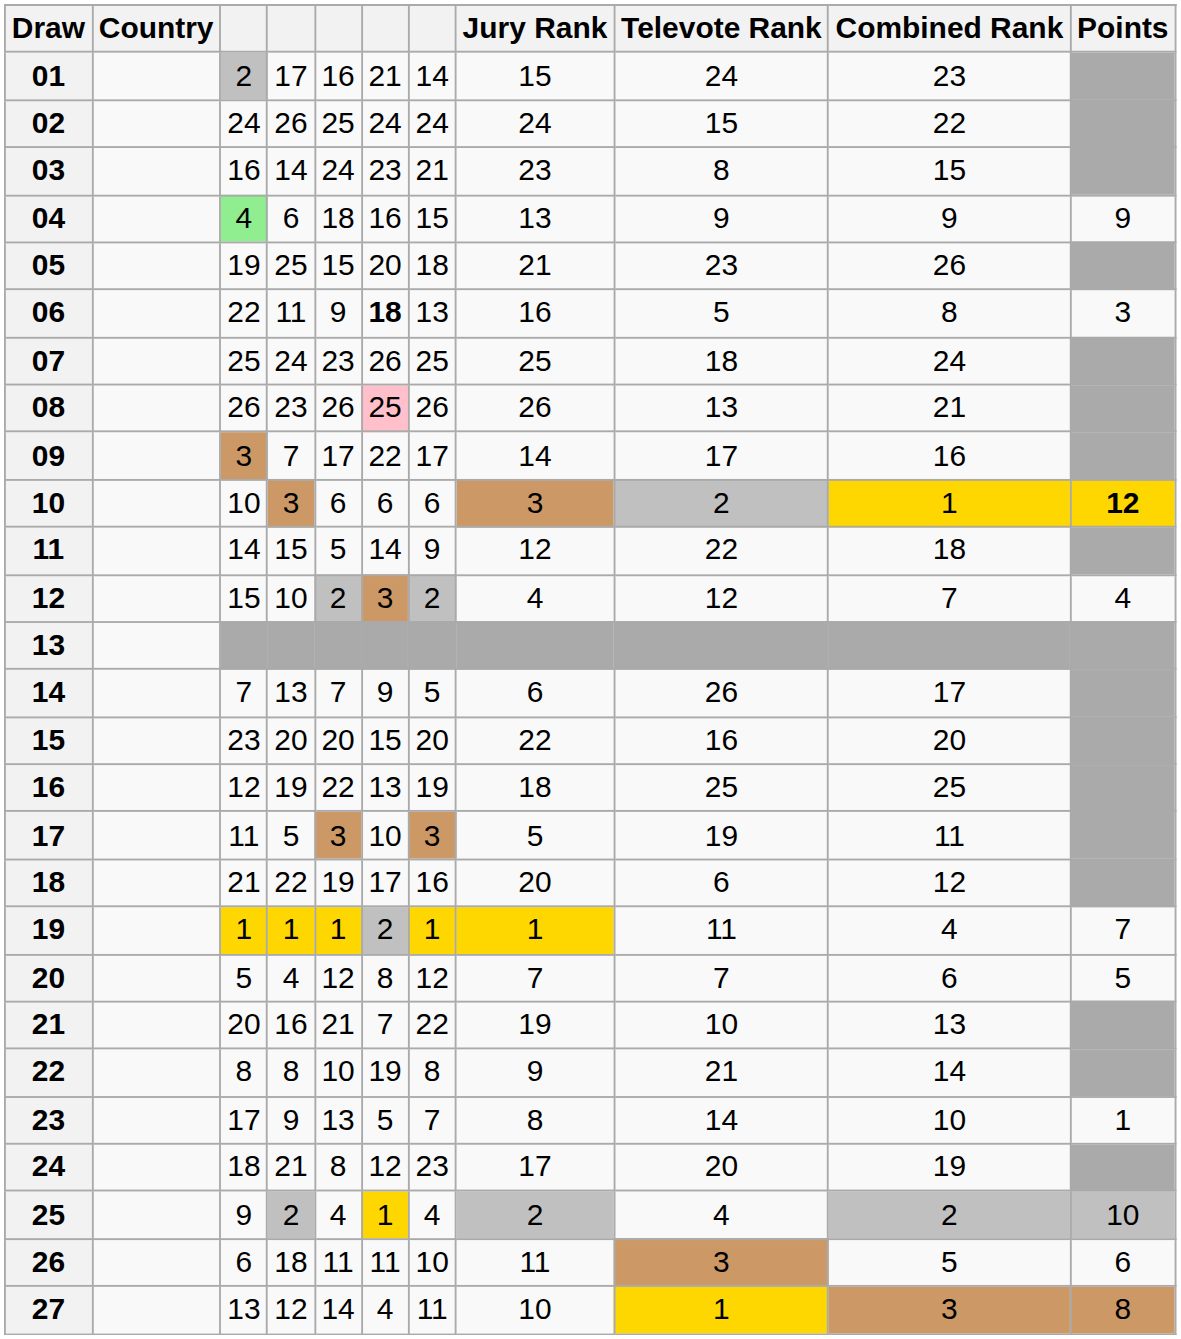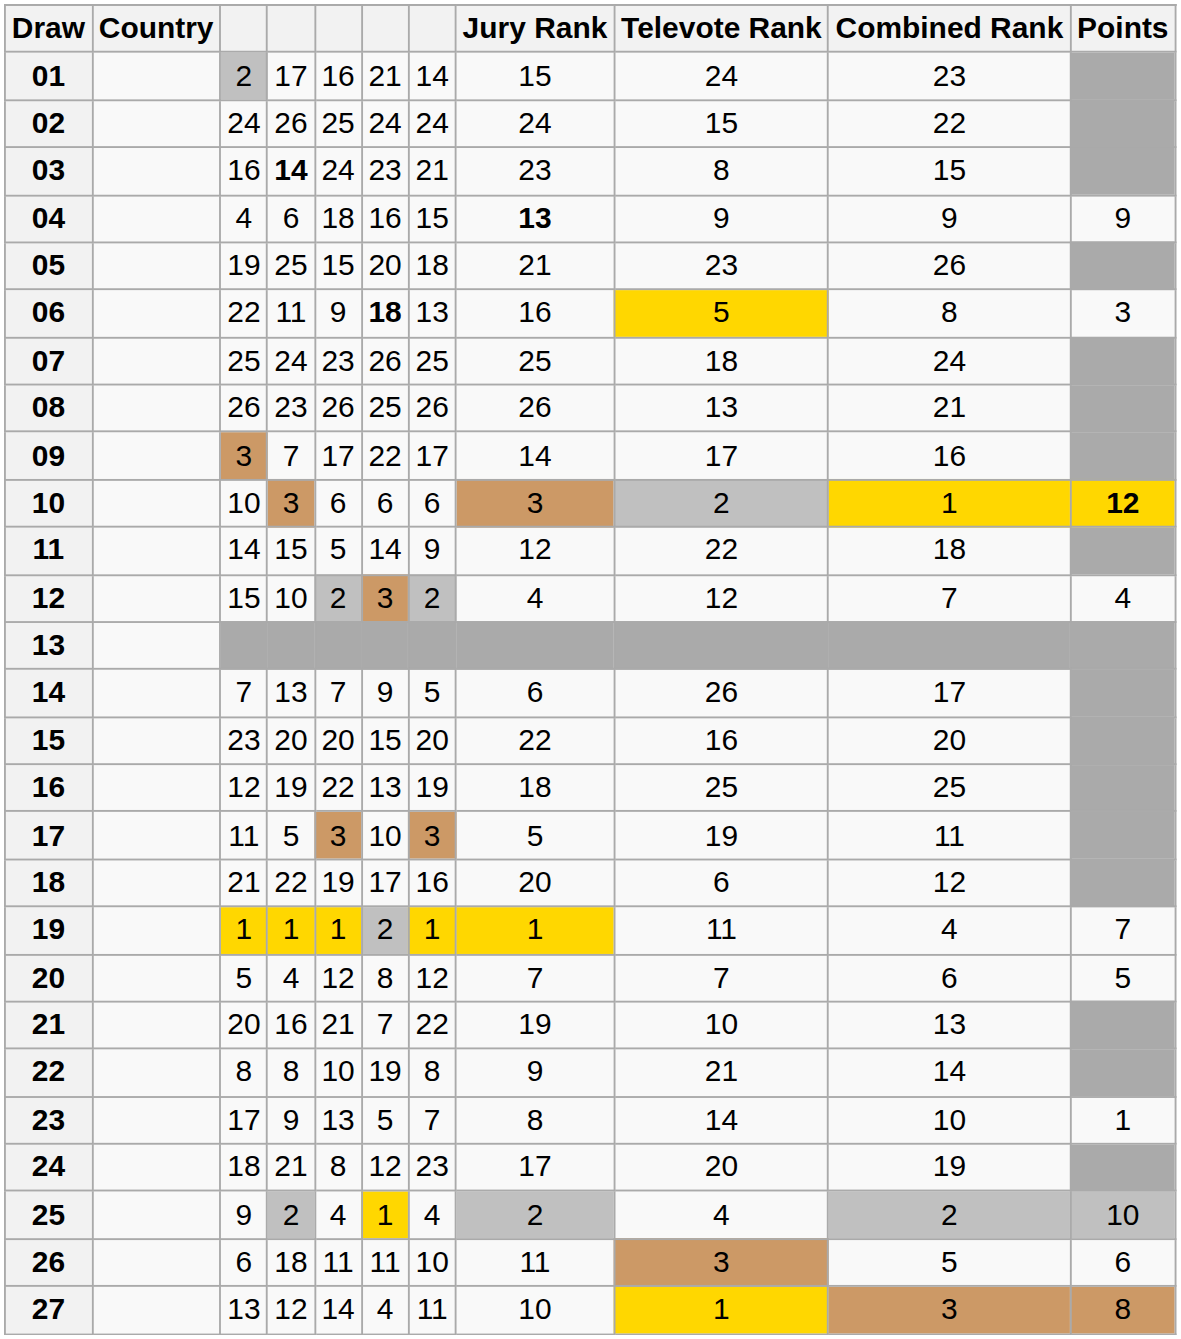(291, 170) normal -> (291, 170) bold
(244, 218) lightgreen background -> (244, 218) no background
(535, 218) normal -> (535, 218) bold
(721, 312) no background -> (721, 312) gold background
(385, 407) pink background -> (385, 407) no background
